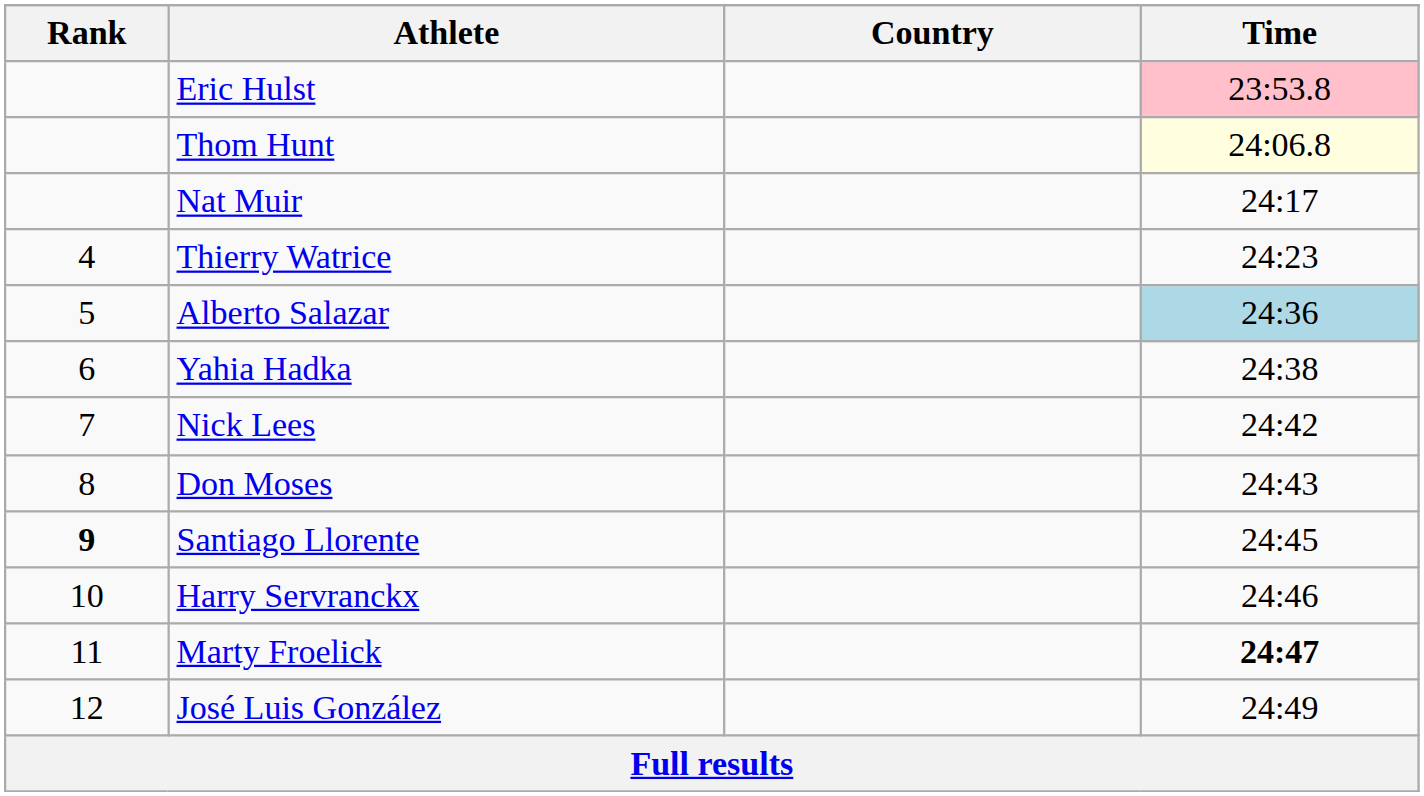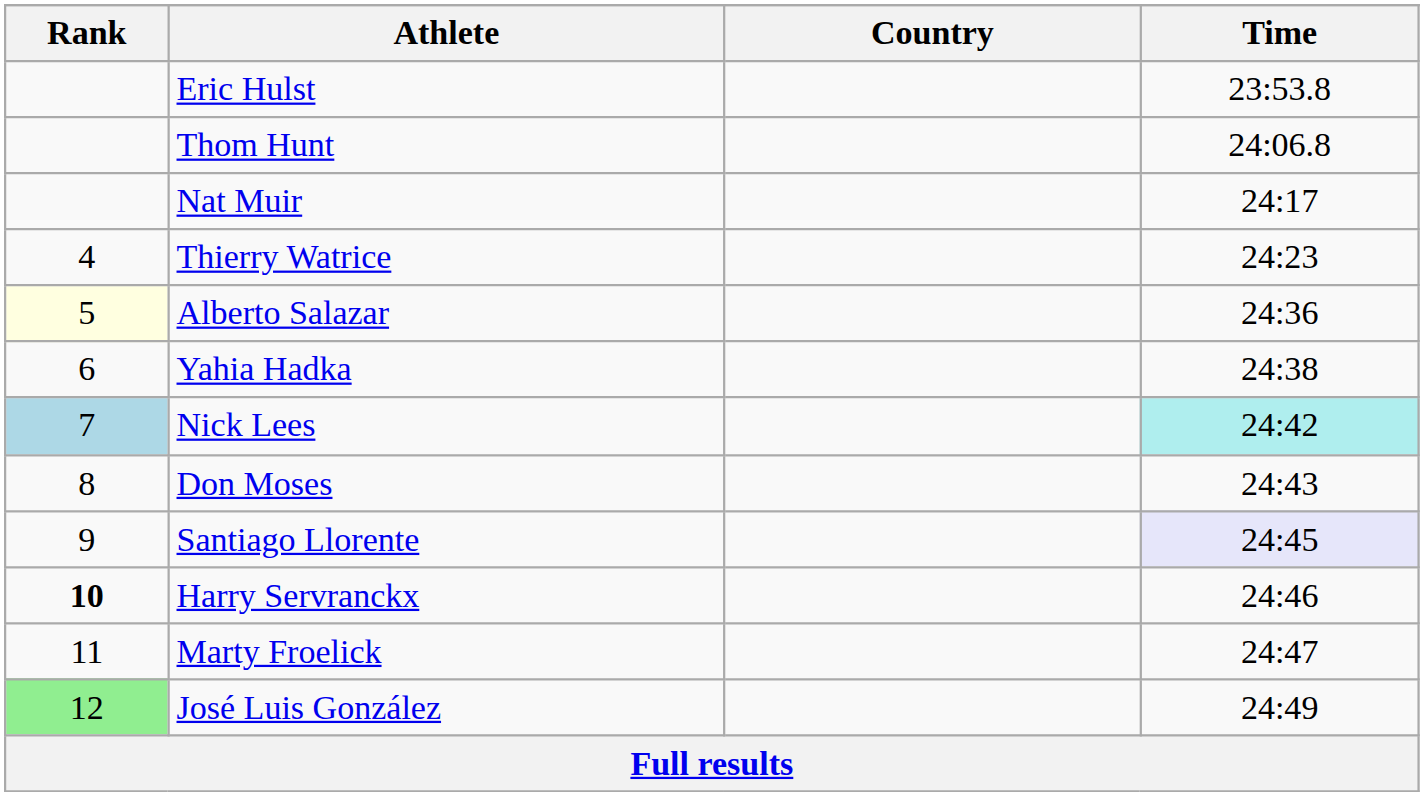(1280, 88) pink background -> (1280, 88) no background
(1280, 145) lightyellow background -> (1280, 145) no background
(87, 313) no background -> (87, 313) lightyellow background
(1280, 313) lightblue background -> (1280, 313) no background
(87, 425) no background -> (87, 425) lightblue background
(1280, 425) no background -> (1280, 425) paleturquoise background
(87, 538) bold -> (87, 538) normal
(1280, 538) no background -> (1280, 538) lavender background
(87, 594) normal -> (87, 594) bold
(1280, 650) bold -> (1280, 650) normal
(87, 706) no background -> (87, 706) lightgreen background
